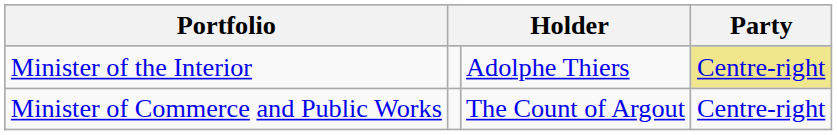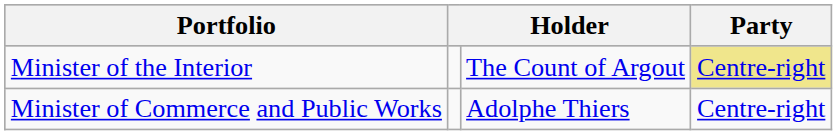(548, 66) Adolphe Thiers -> (576, 66) The Count of Argout
(576, 108) The Count of Argout -> (548, 108) Adolphe Thiers
